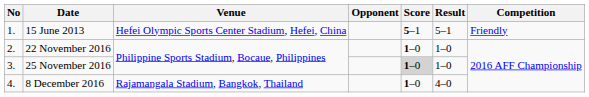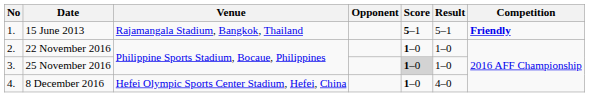(231, 30) Hefei Olympic Sports Center Stadium, Hefei, China -> (209, 30) Rajamangala Stadium, Bangkok, Thailand
(489, 30) normal -> (490, 30) bold
(209, 83) Rajamangala Stadium, Bangkok, Thailand -> (231, 83) Hefei Olympic Sports Center Stadium, Hefei, China
